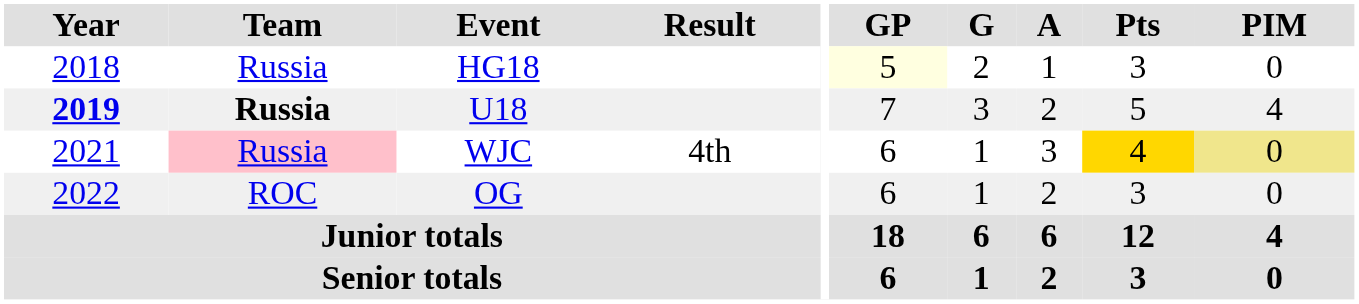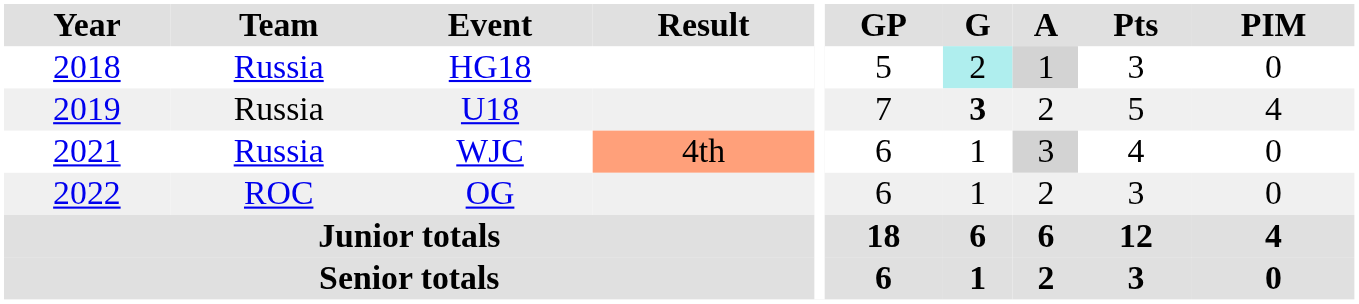(888, 66) lightyellow background -> (883, 66) no background
(981, 66) no background -> (978, 66) paleturquoise background
(1049, 66) no background -> (1046, 66) lightgrey background
(86, 108) bold -> (87, 108) normal
(283, 108) bold -> (279, 108) normal
(981, 108) normal -> (978, 108) bold
(283, 151) pink background -> (279, 151) no background
(710, 151) no background -> (704, 151) lightsalmon background
(1049, 151) no background -> (1046, 151) lightgrey background
(1138, 151) gold background -> (1136, 151) no background
(1274, 151) khaki background -> (1274, 151) no background
